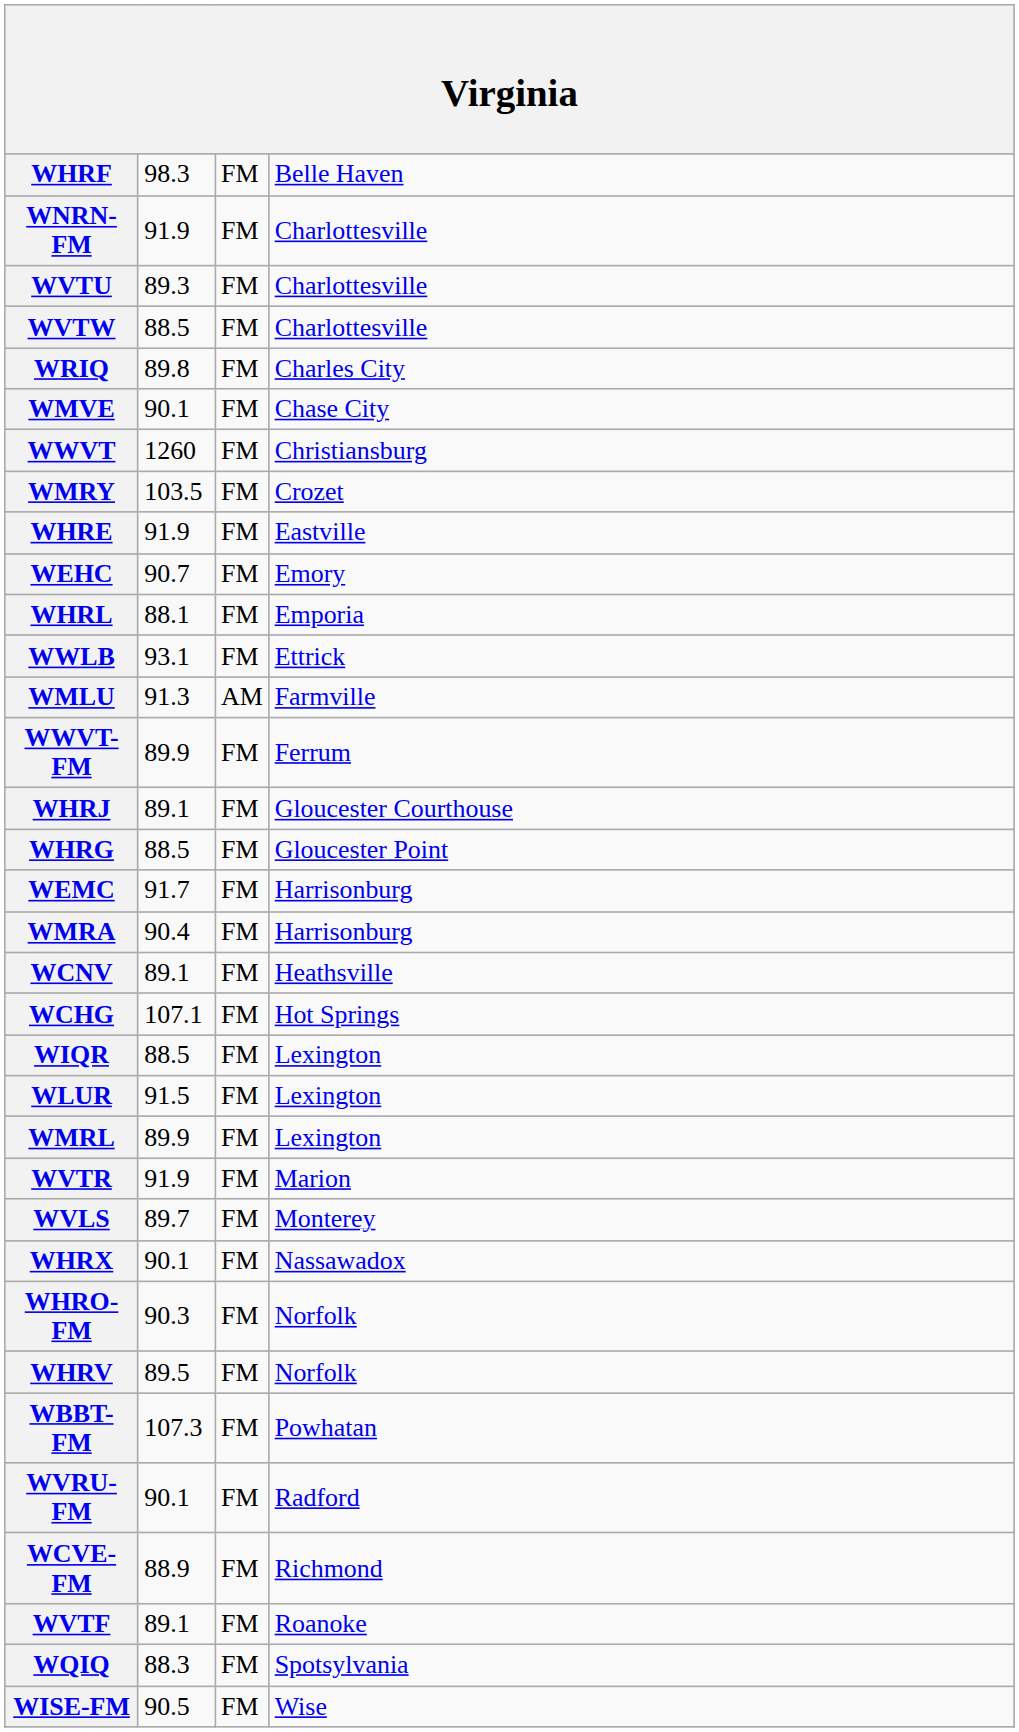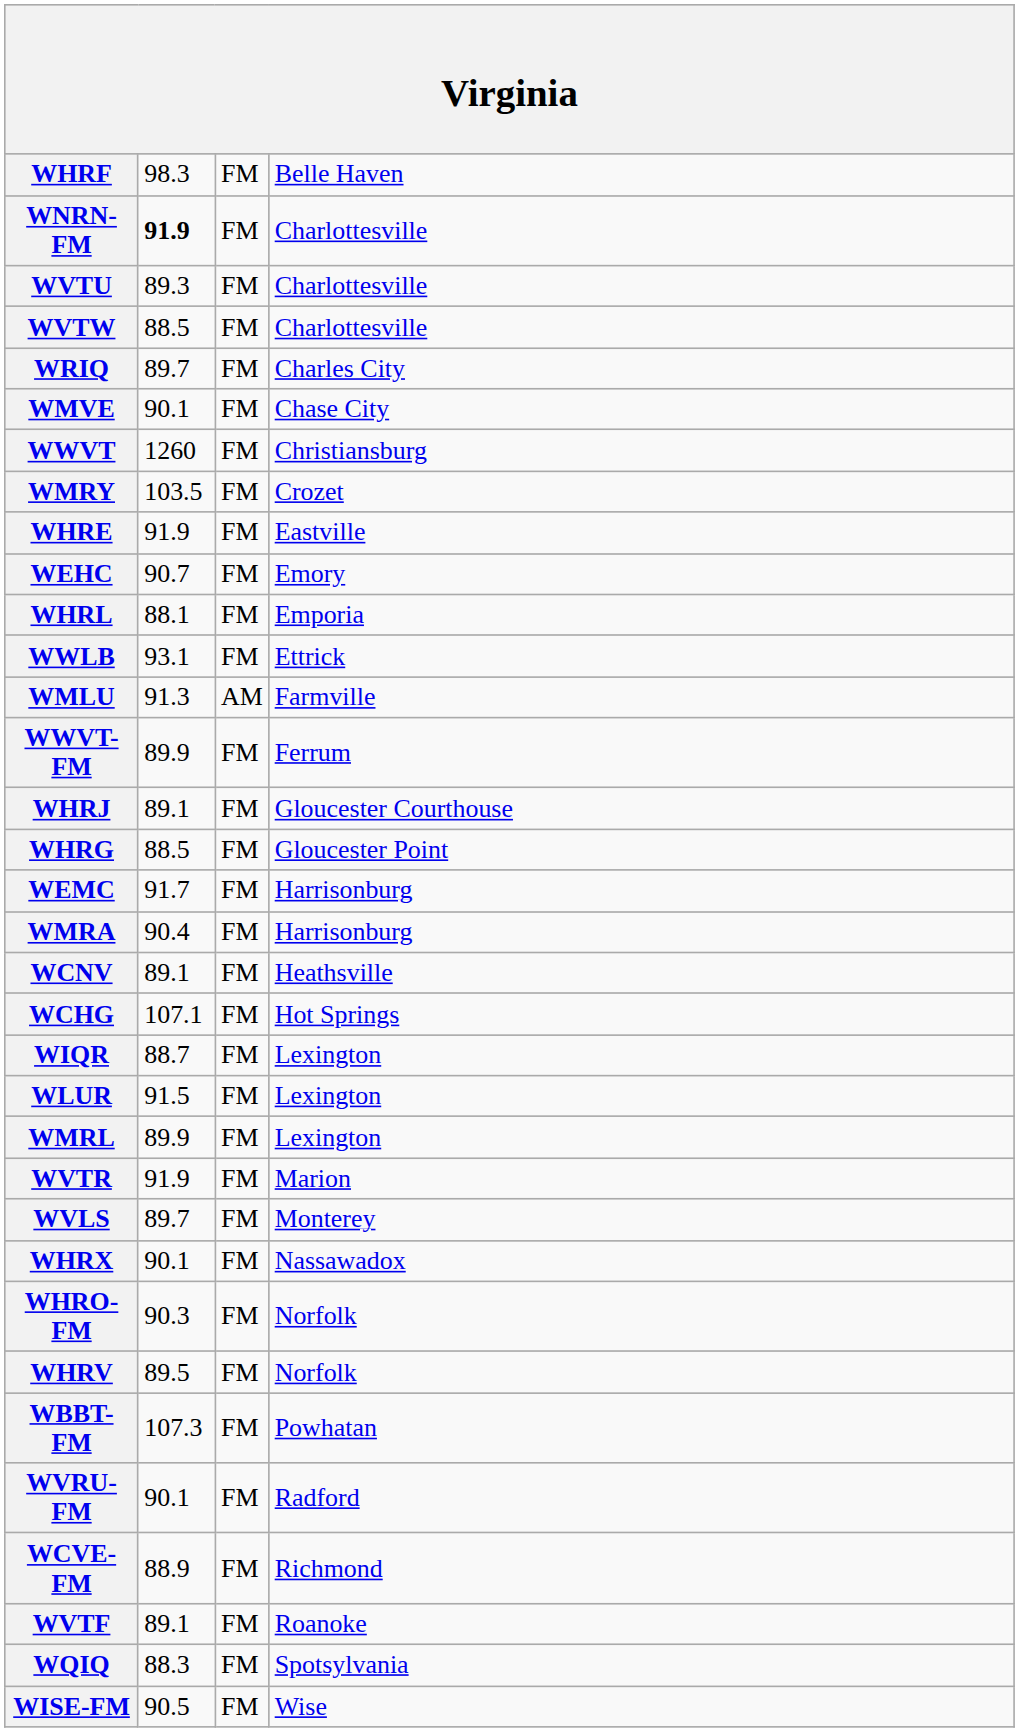(167, 230) normal -> (167, 230) bold
(167, 367) 89.8 -> (167, 367) 89.7
(167, 1054) 88.5 -> (167, 1054) 88.7
